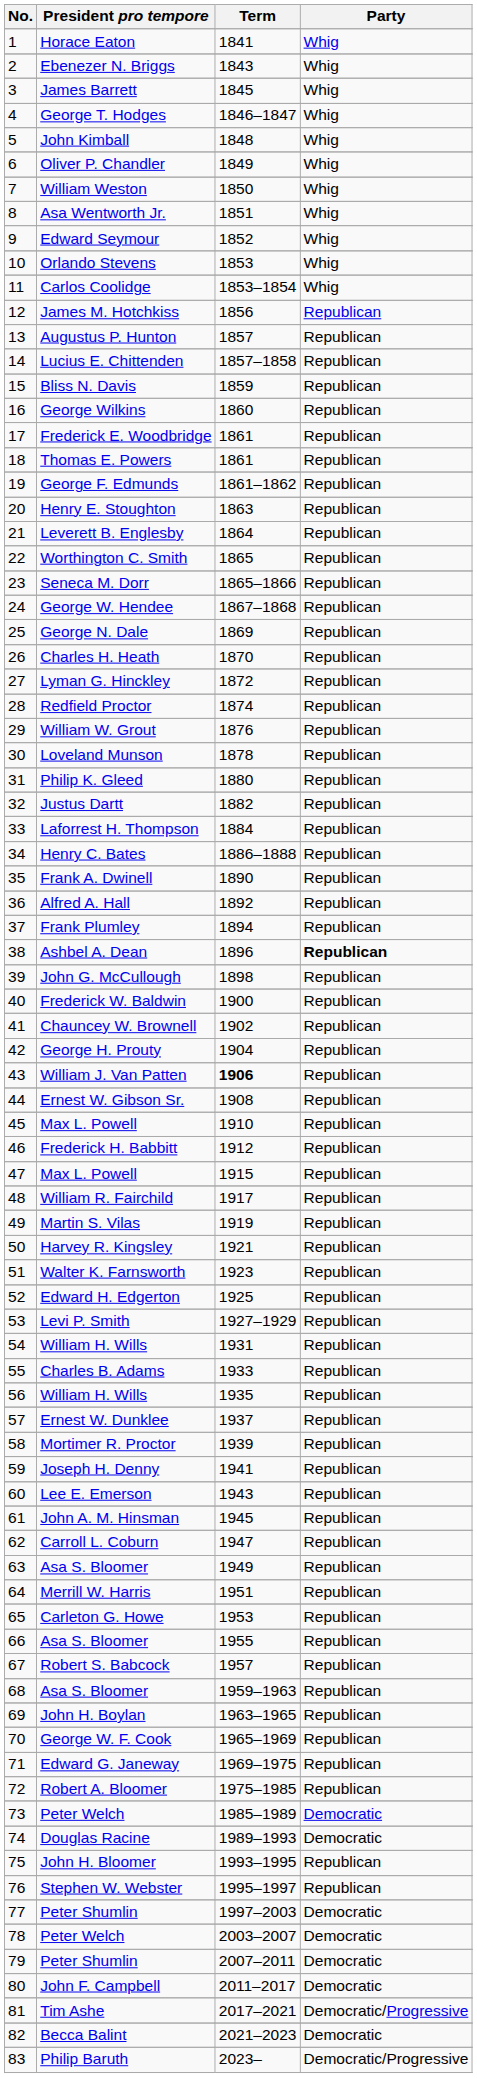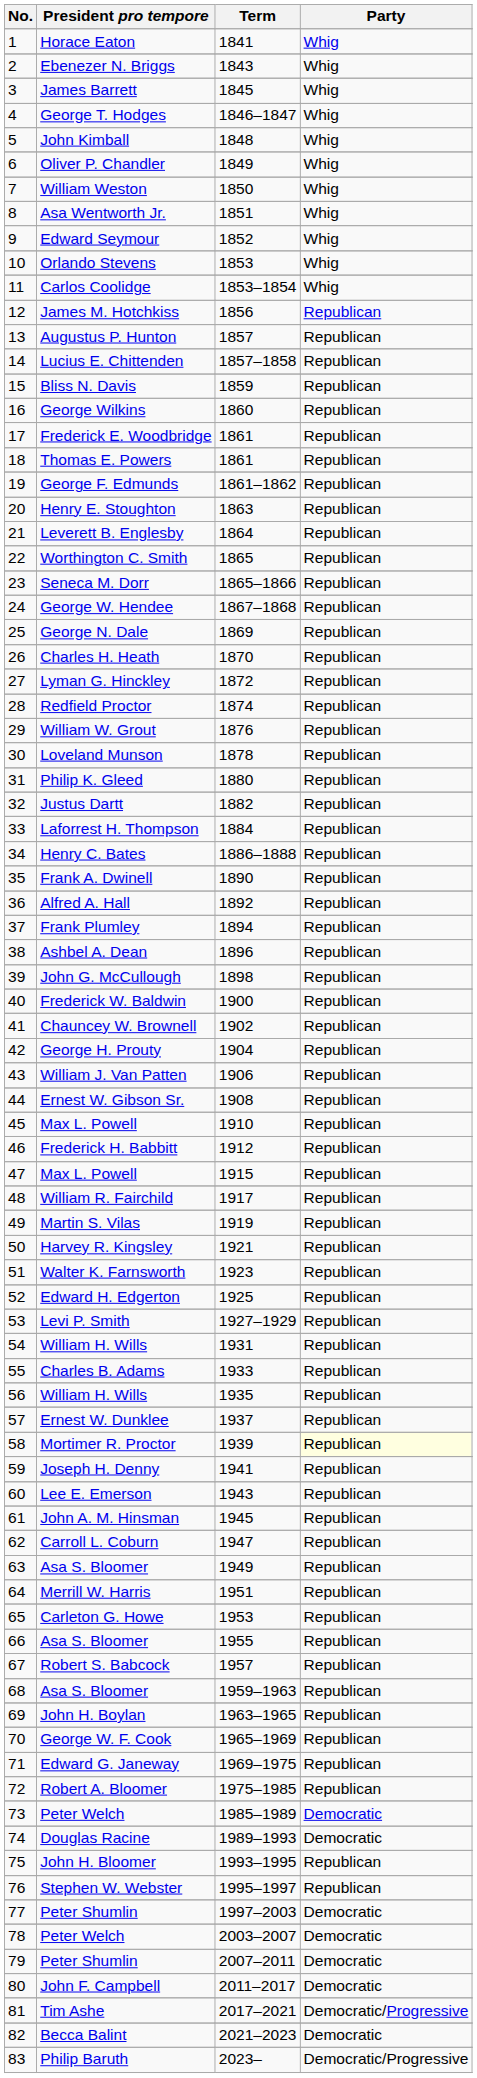(345, 952) bold -> (342, 952) normal
(236, 1075) bold -> (236, 1075) normal
(342, 1444) no background -> (342, 1444) lightyellow background
